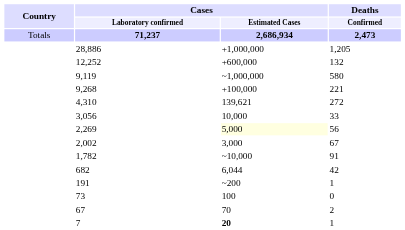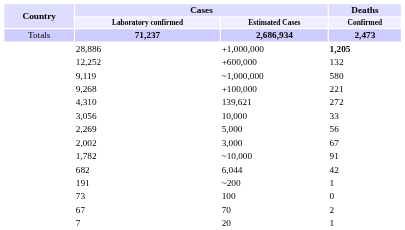(340, 48) normal -> (340, 48) bold
(232, 129) lightyellow background -> (232, 129) no background
(226, 223) bold -> (226, 223) normal
